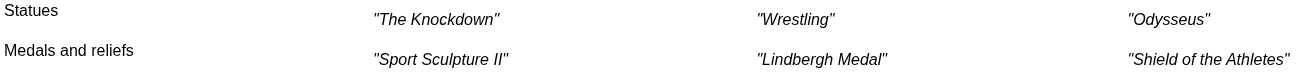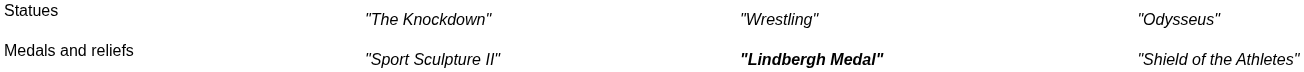(822, 60) normal -> (812, 60) bold
